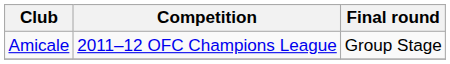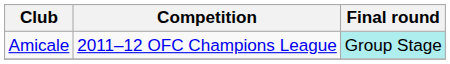(393, 45) no background -> (393, 45) paleturquoise background
